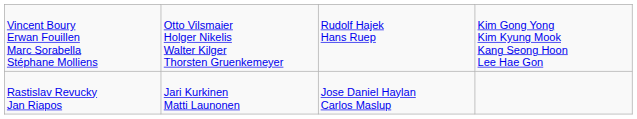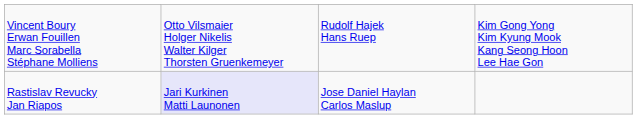(202, 99) no background -> (202, 99) lavender background
